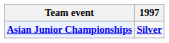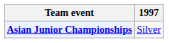(149, 29) bold -> (149, 29) normal
